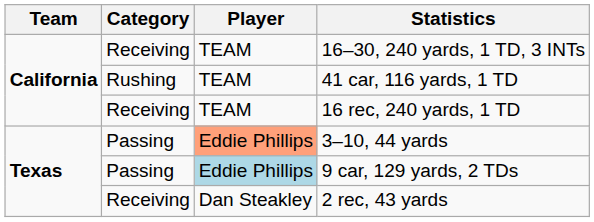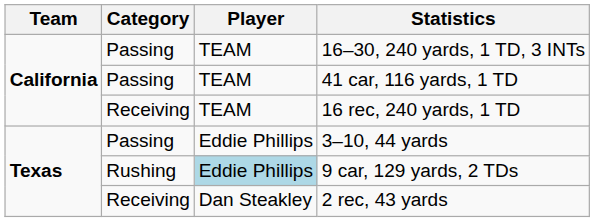(148, 49) Receiving -> (140, 49) Passing
(141, 80) Rushing -> (140, 80) Passing
(256, 140) lightsalmon background -> (256, 140) no background
(140, 170) Passing -> (141, 170) Rushing
